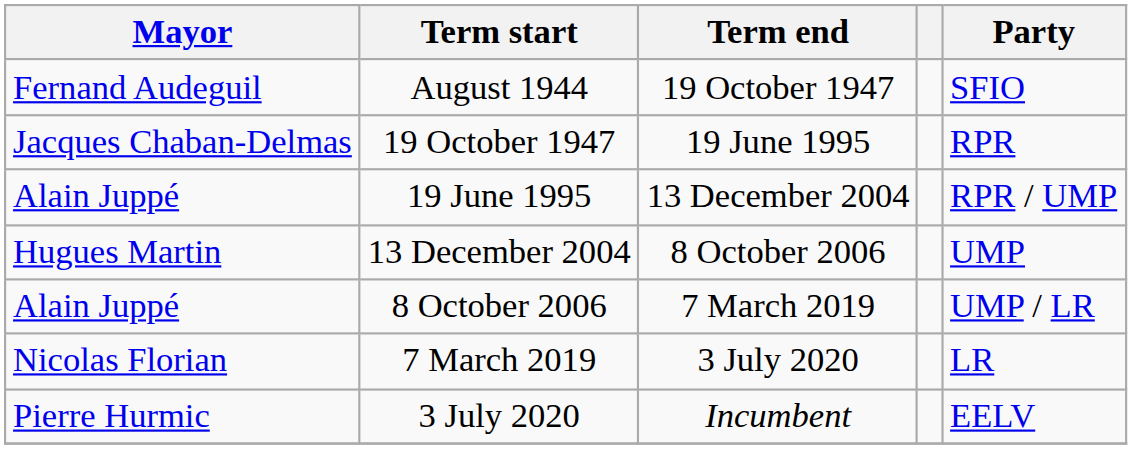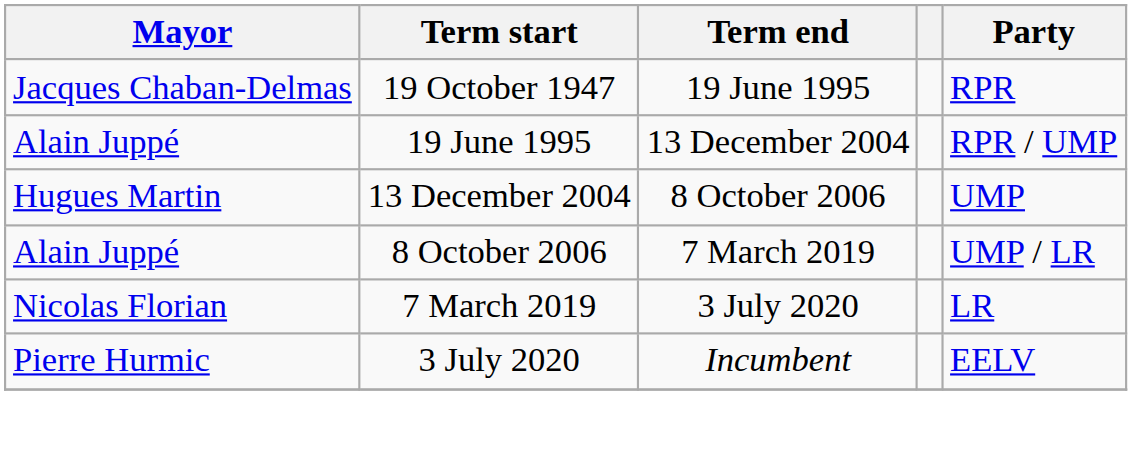- row: (499, 86)
